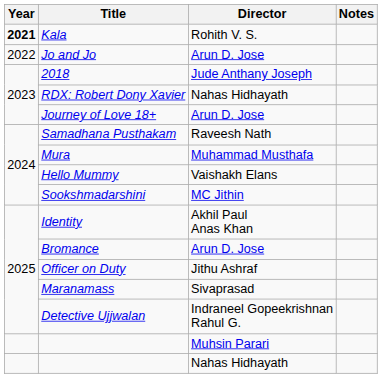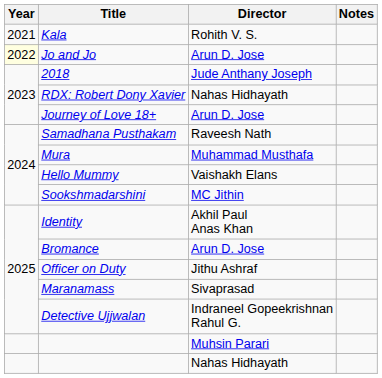(21, 34) bold -> (21, 34) normal
(21, 54) no background -> (21, 54) lightyellow background
